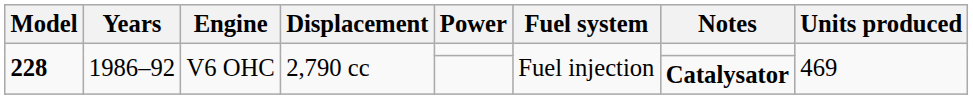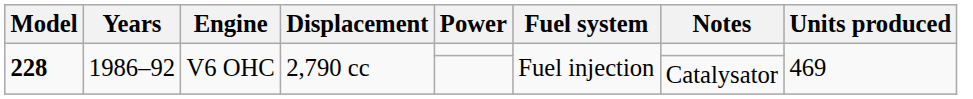(727, 74) bold -> (722, 74) normal
